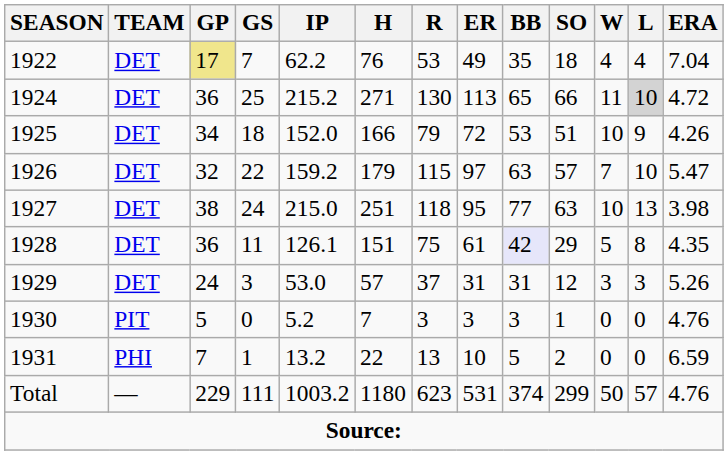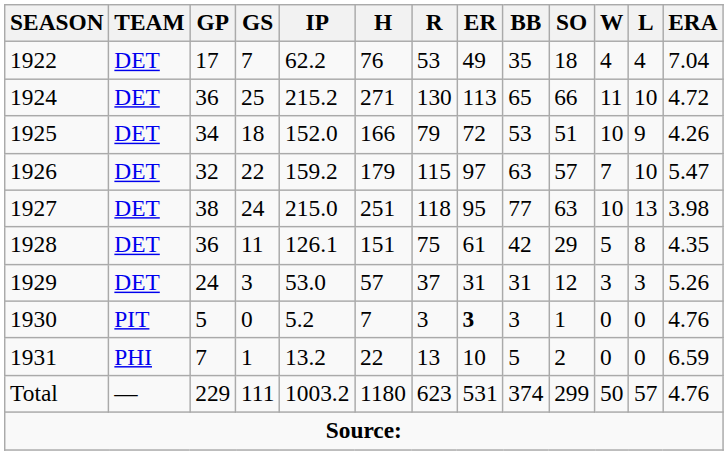(207, 60) khaki background -> (207, 60) no background
(646, 97) lightgrey background -> (646, 97) no background
(520, 245) lavender background -> (520, 245) no background
(468, 319) normal -> (468, 319) bold
